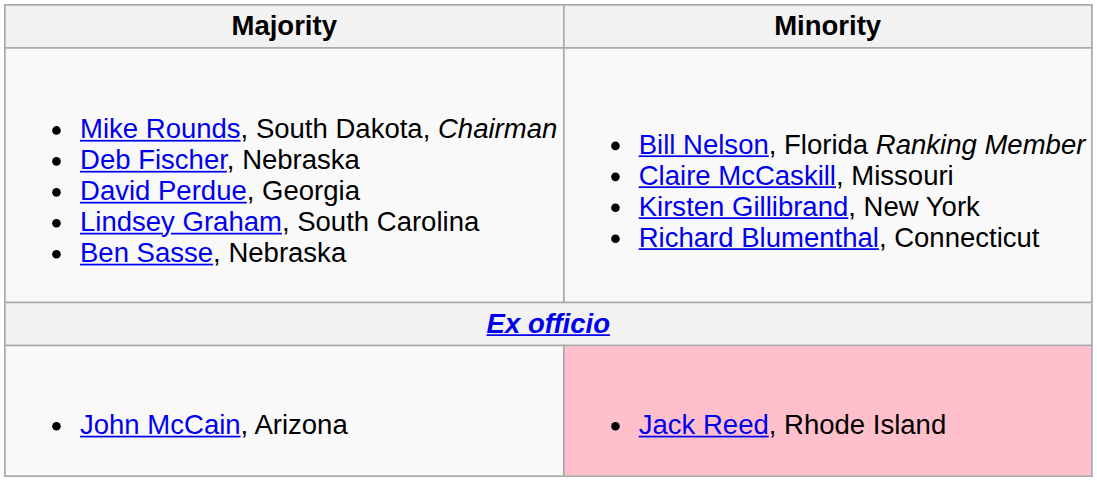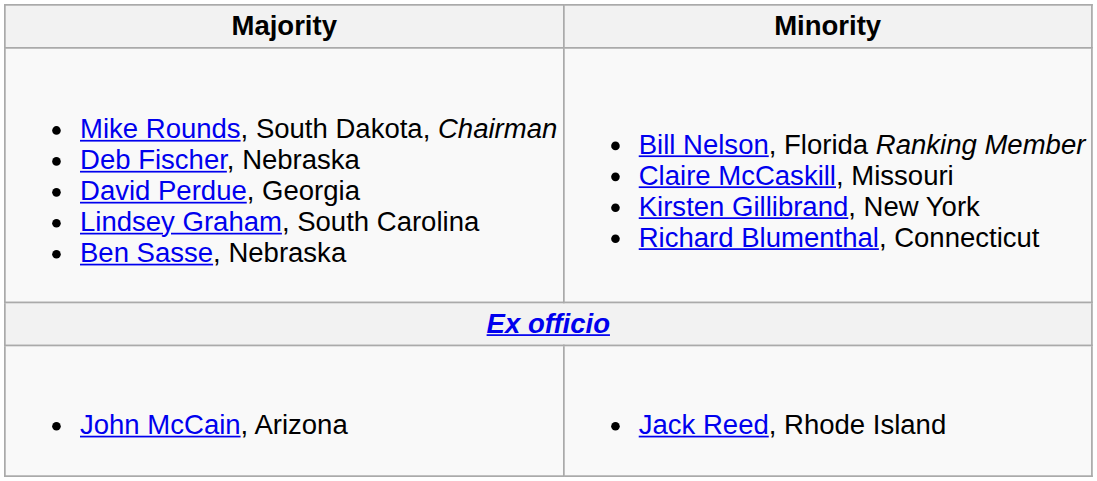(828, 426) pink background -> (828, 426) no background
